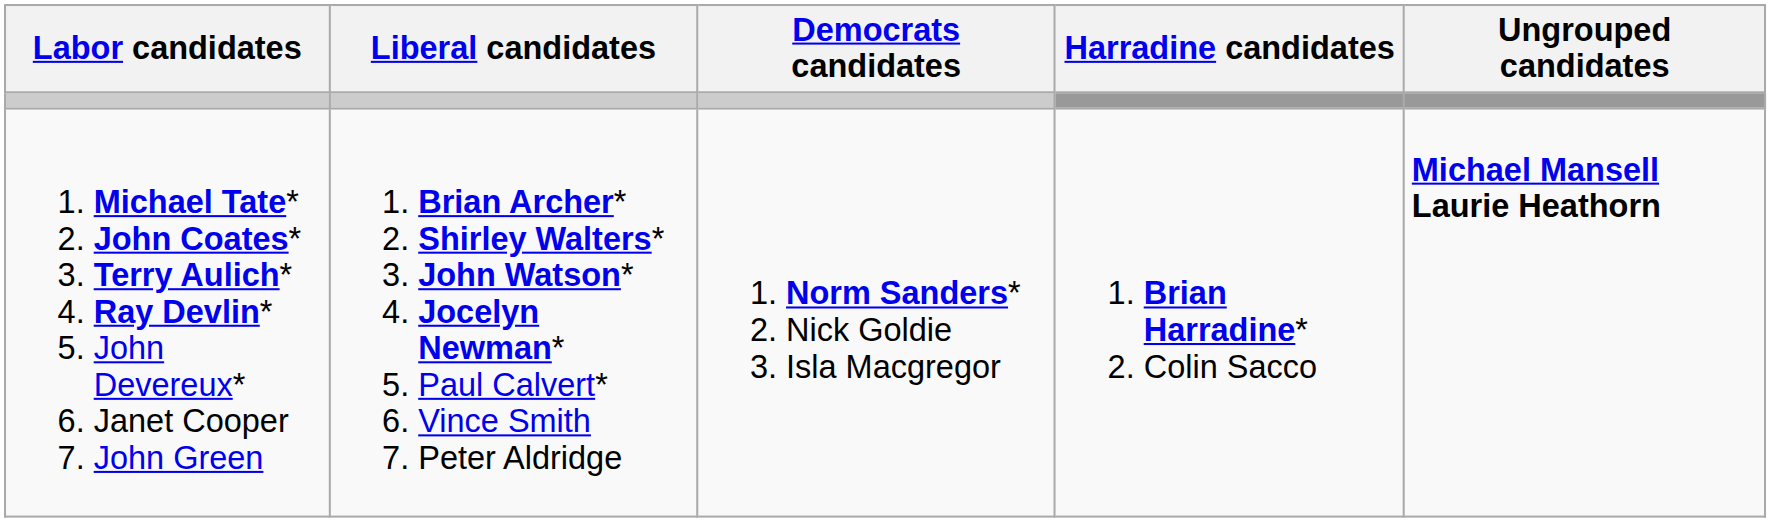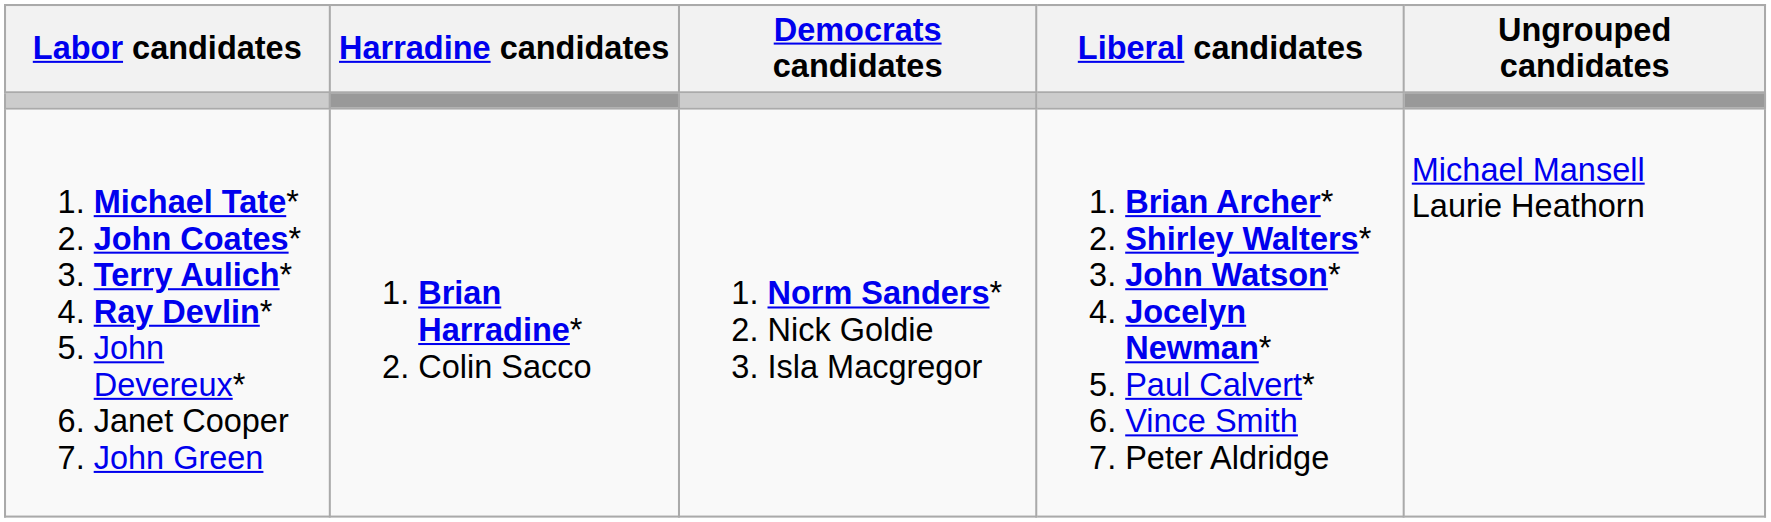columns swapped: (513, 48) <-> (1230, 48)
(1536, 188) bold -> (1528, 188) normal
